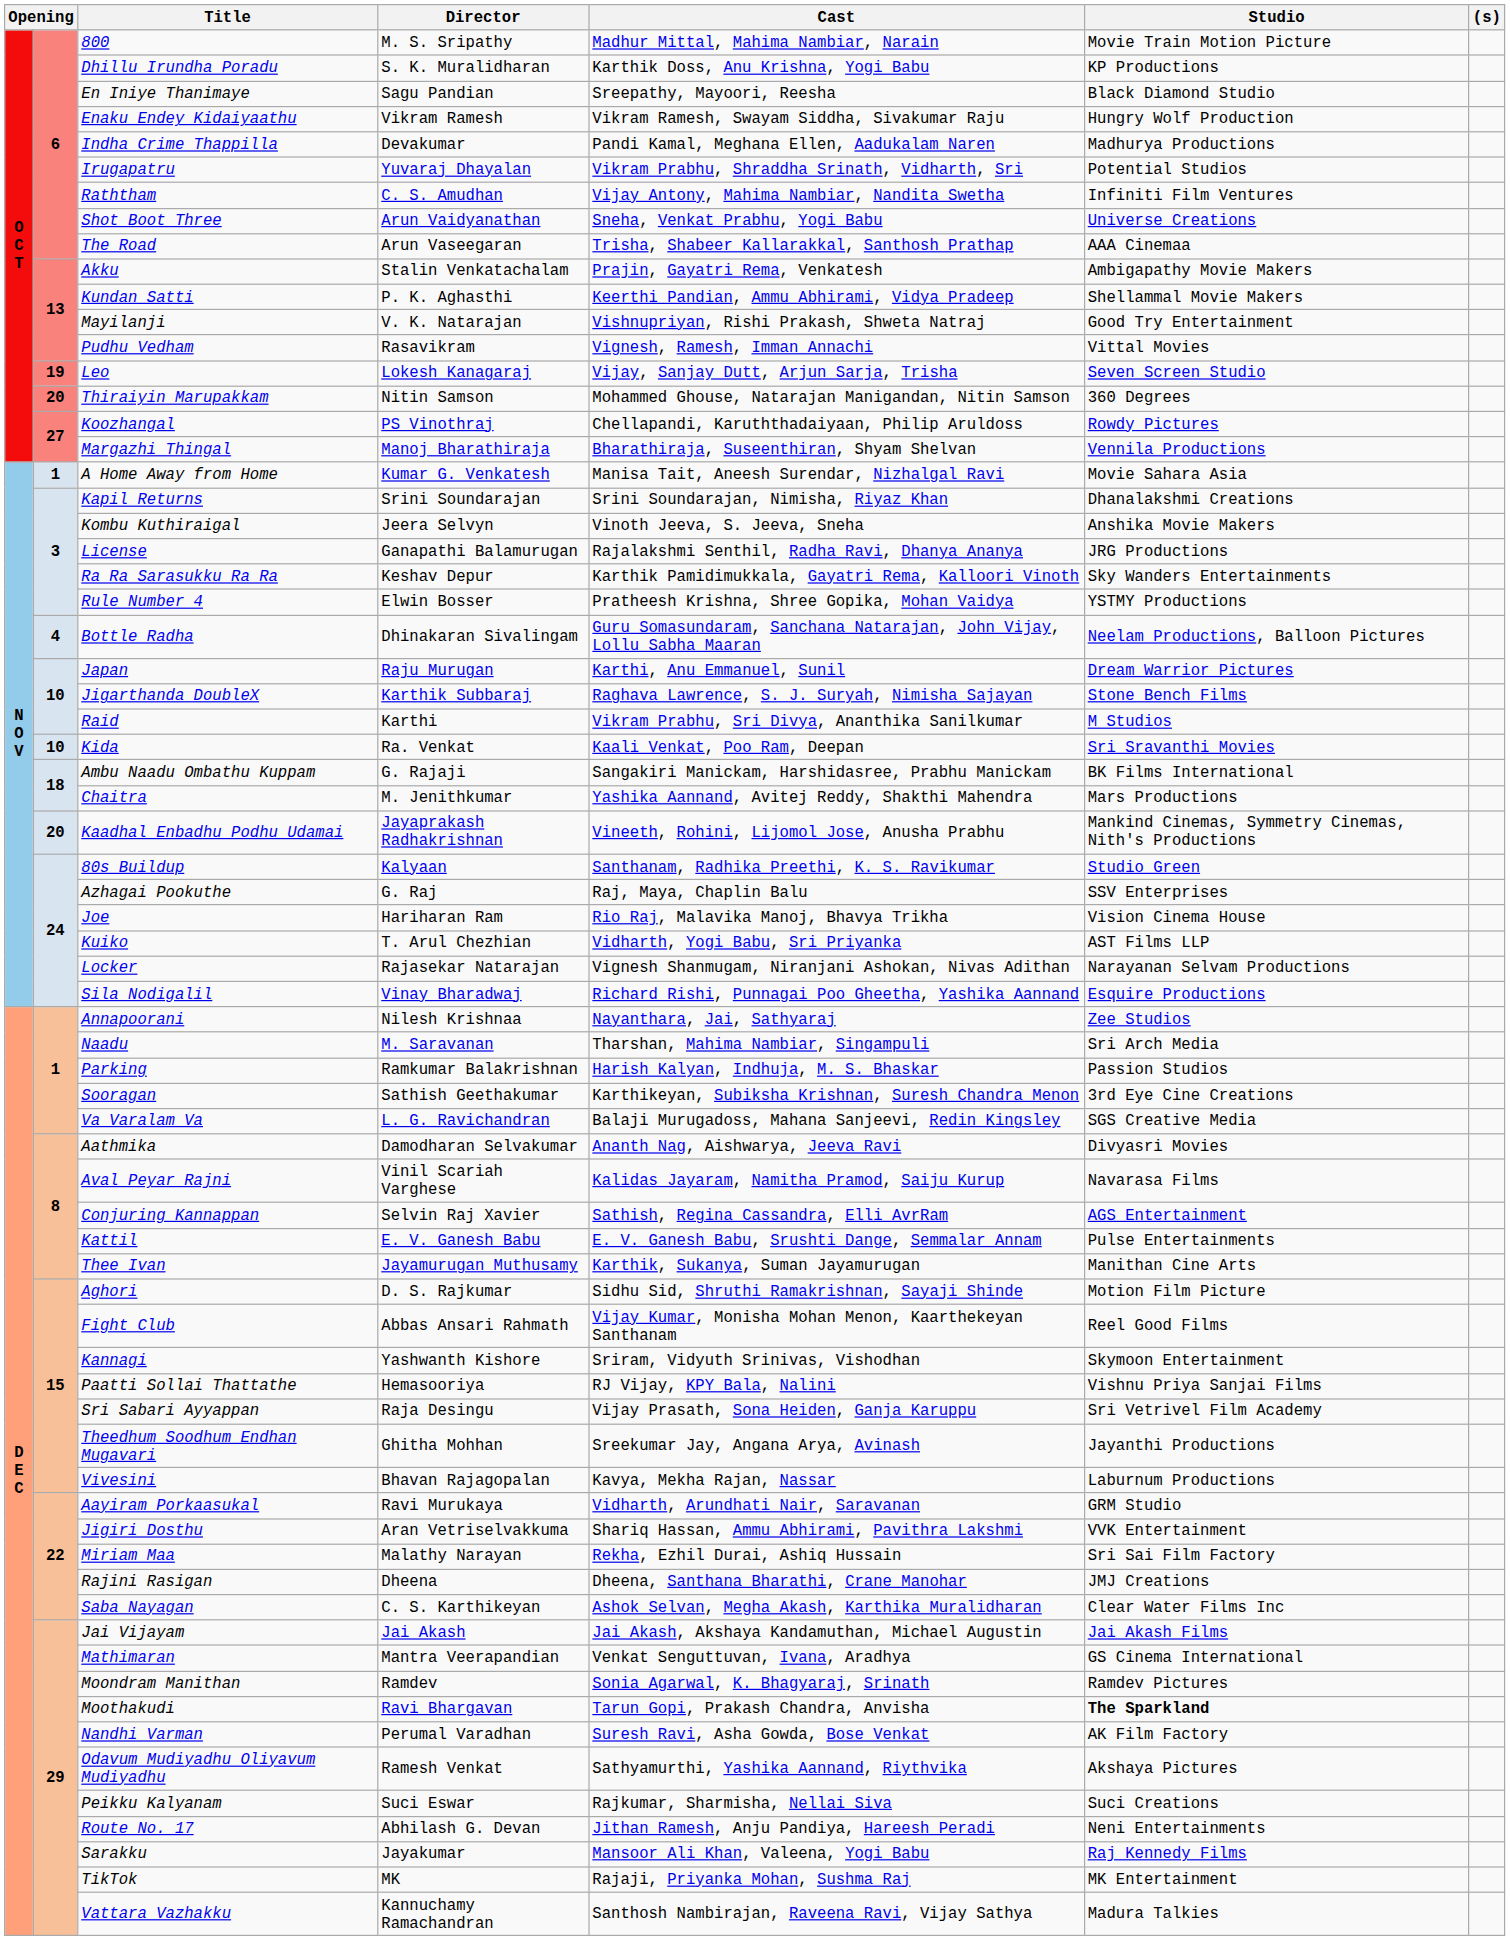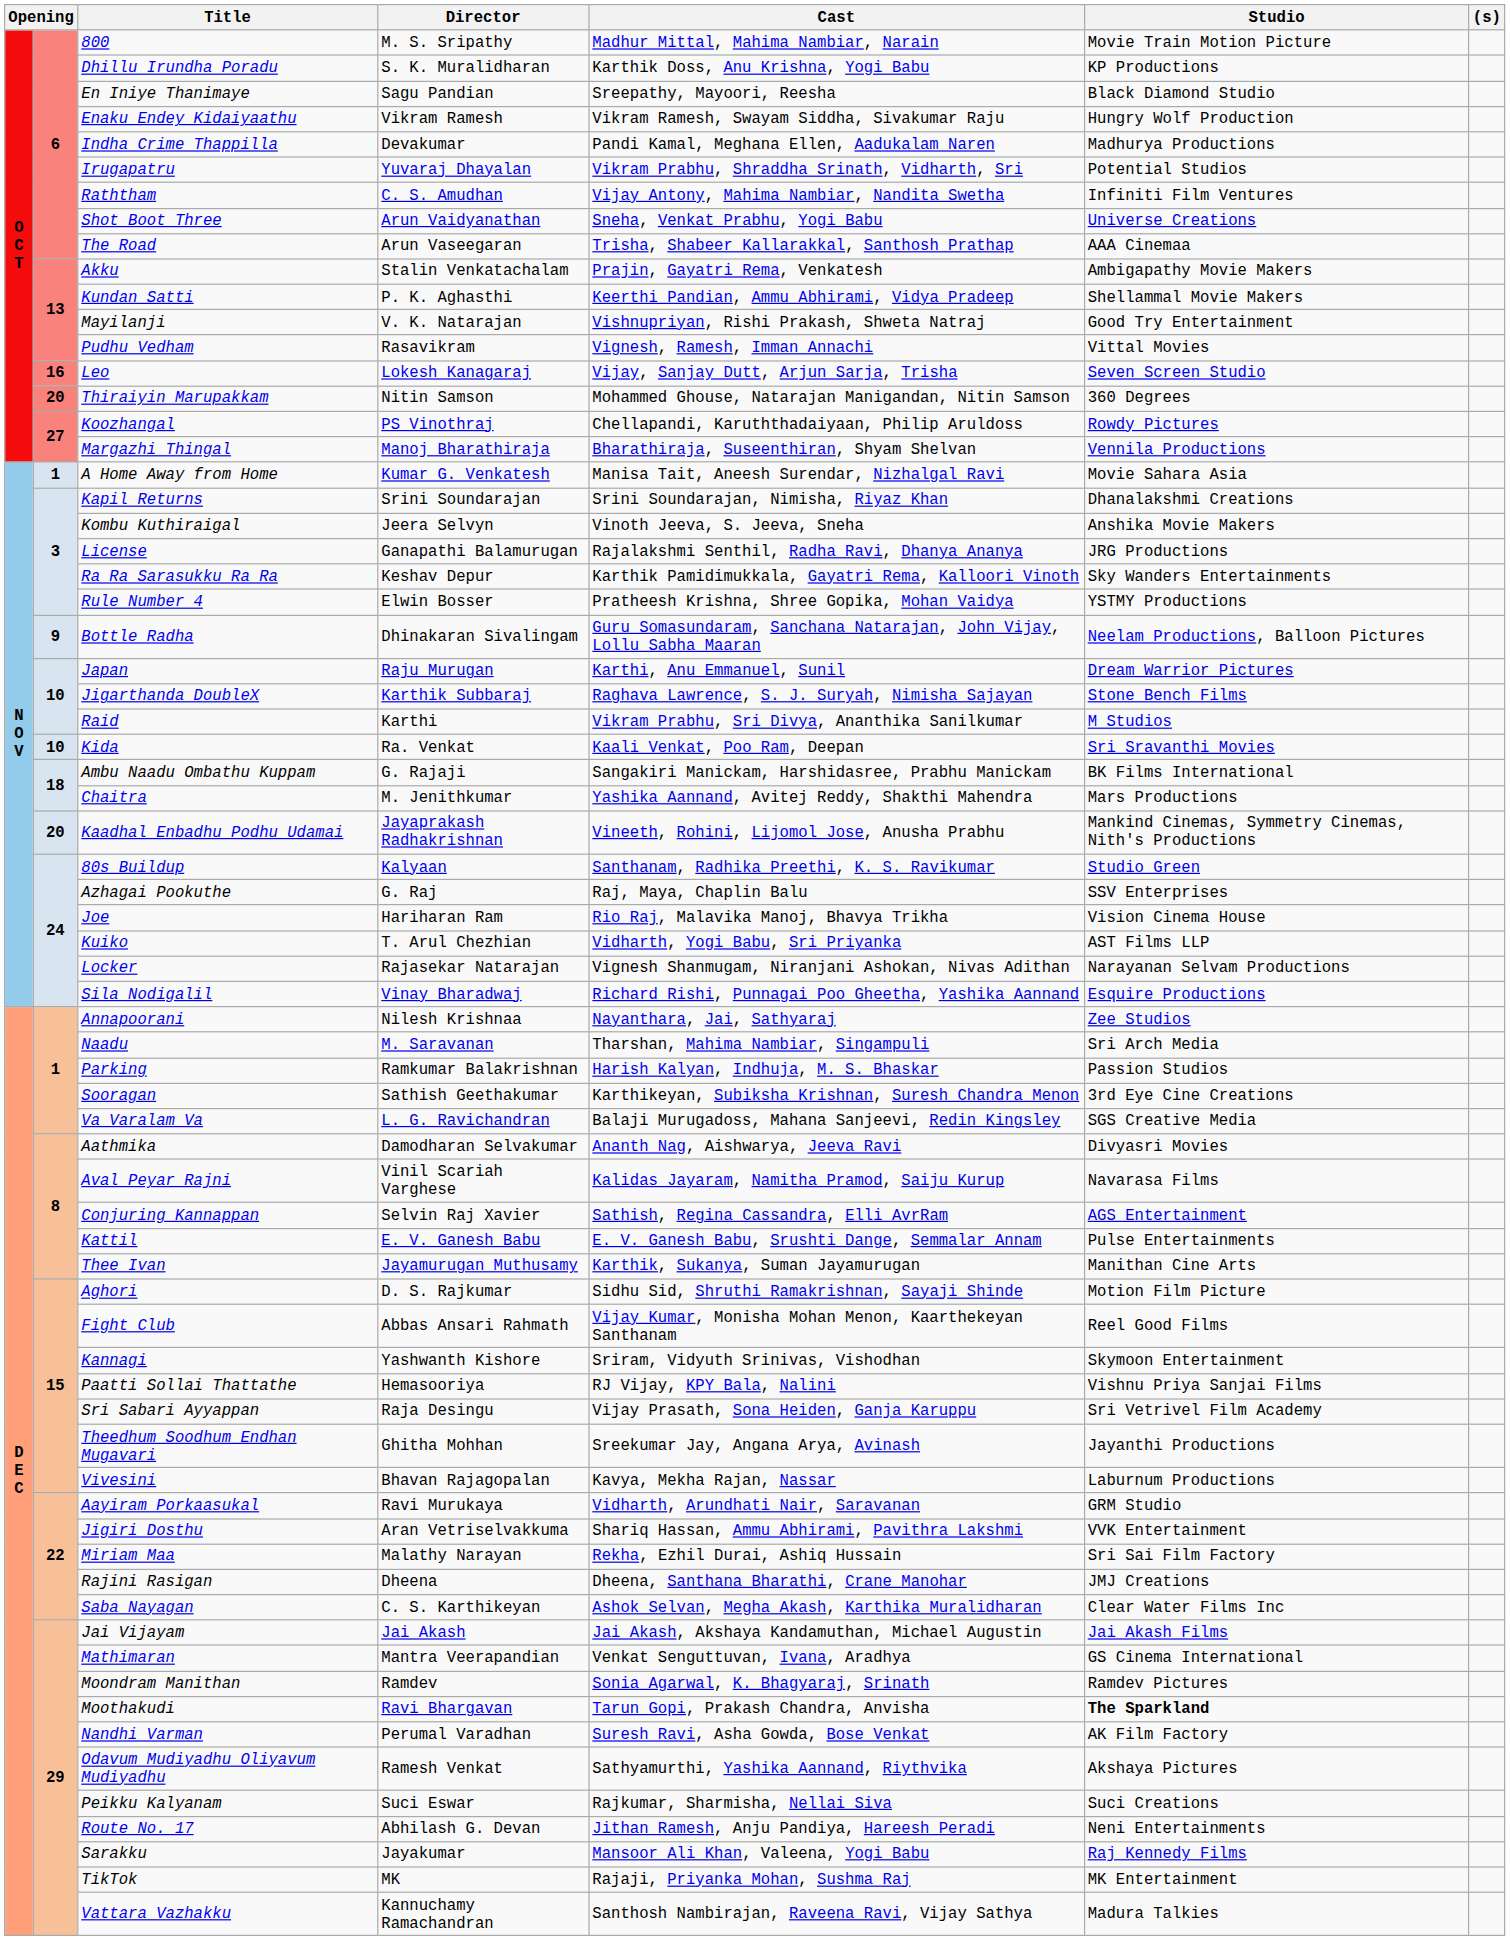(55, 373) 19 -> (55, 373) 16
(55, 637) 4 -> (55, 637) 9
